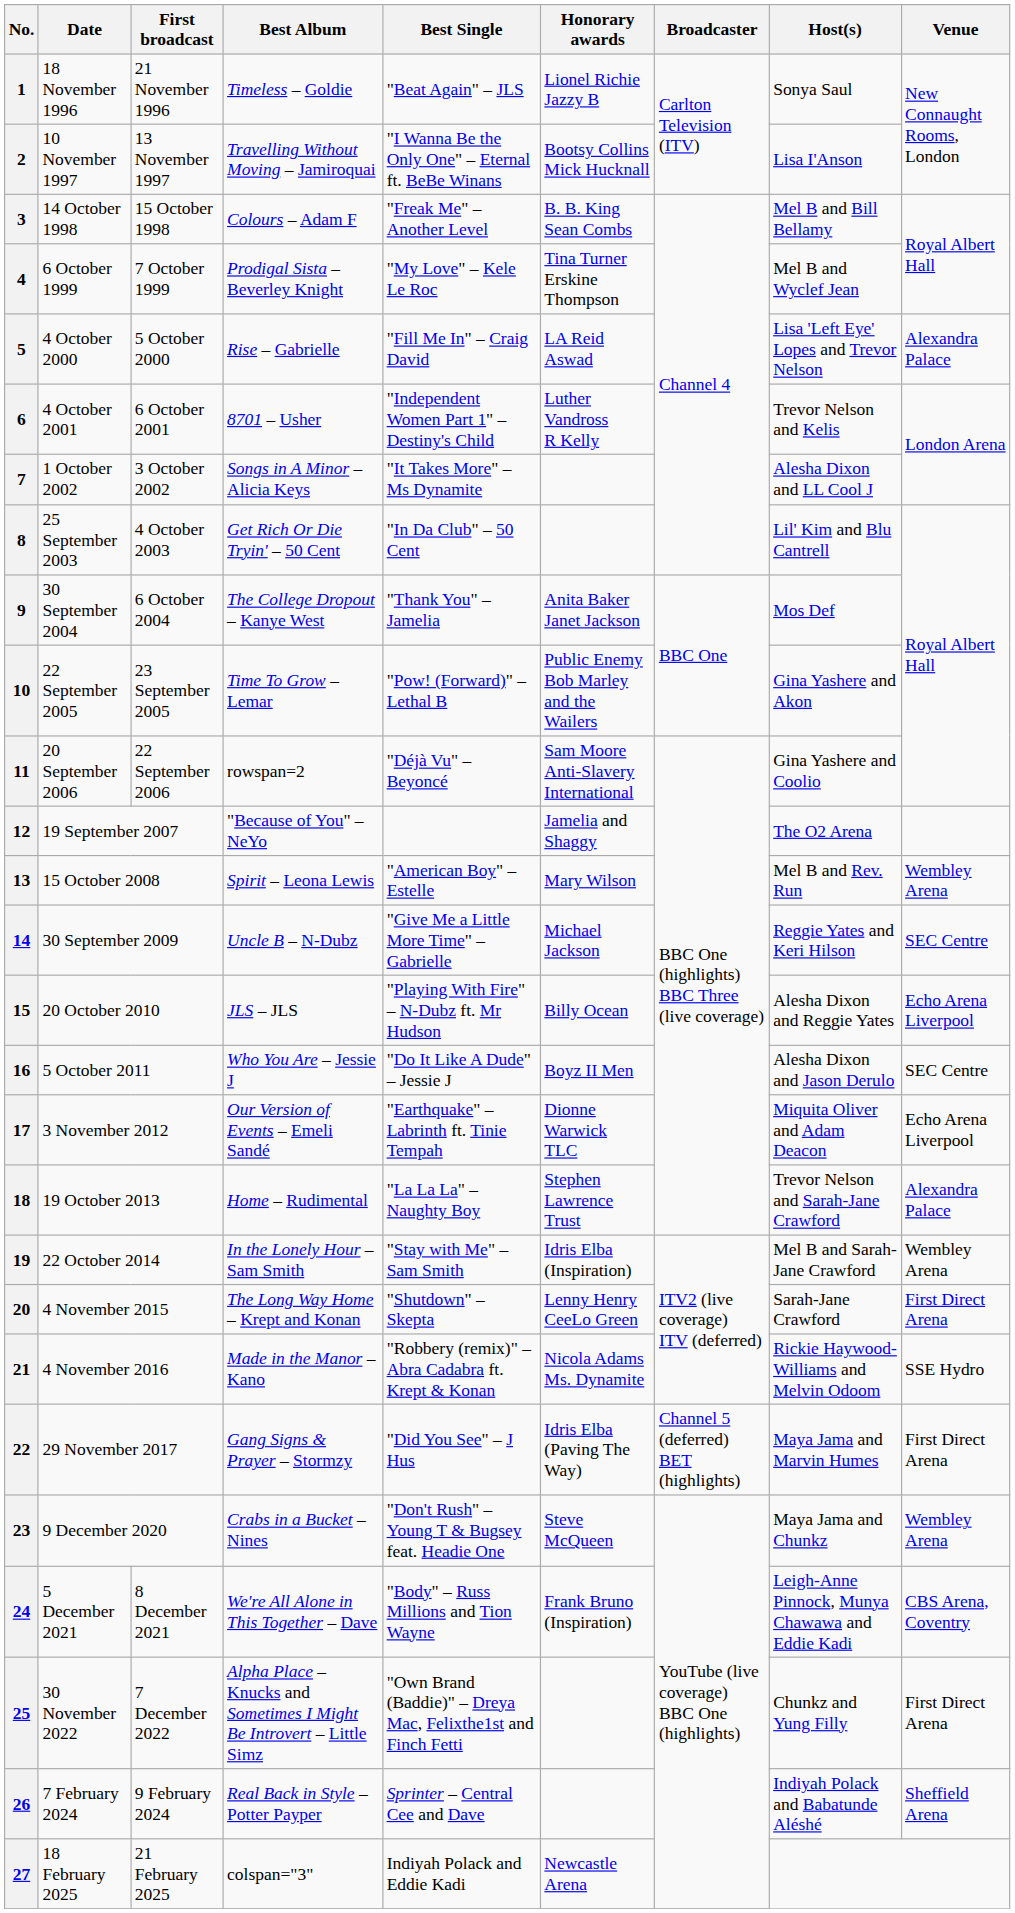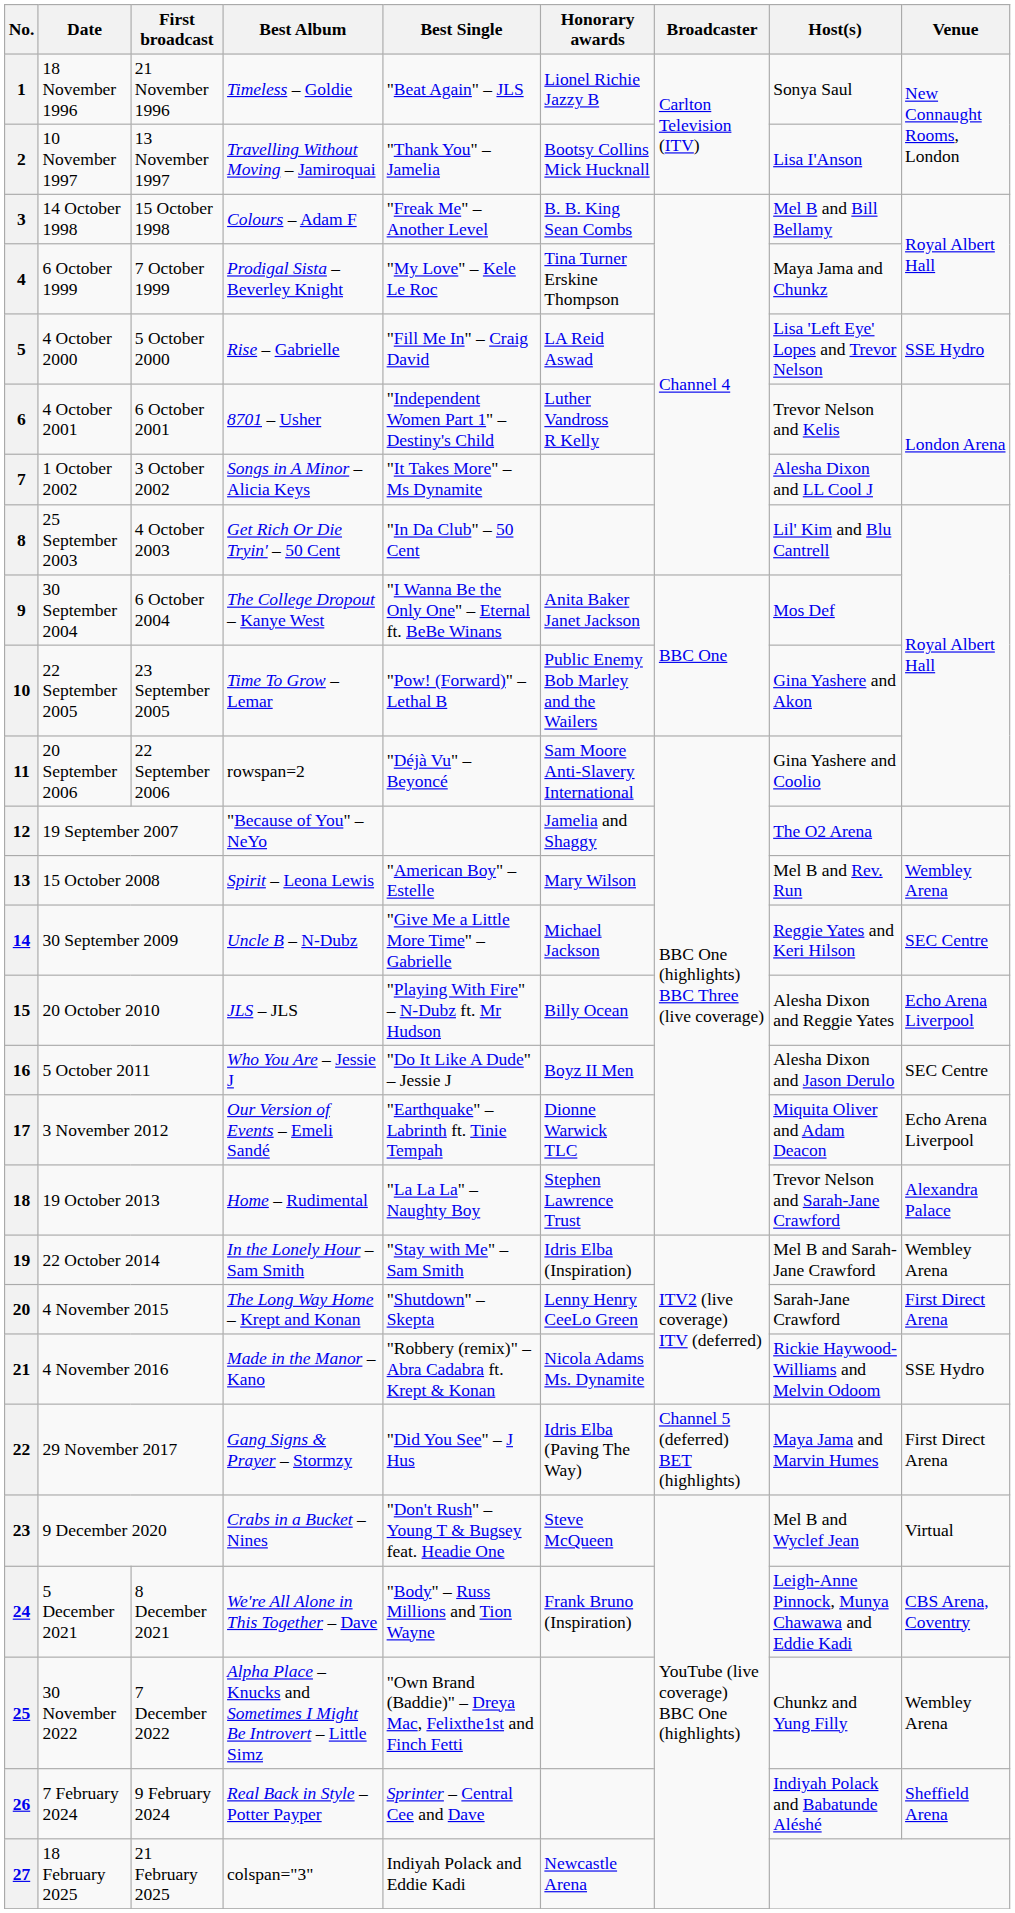(458, 159) "I Wanna Be the Only One" – Eternal ft. BeBe Winans -> (439, 159) "Thank You" – Jamelia
(816, 279) Mel B and Wyclef Jean -> (828, 279) Maya Jama and Chunkz
(941, 349) Alexandra Palace -> (945, 349) SSE Hydro
(439, 609) "Thank You" – Jamelia -> (458, 609) "I Wanna Be the Only One" – Eternal ft. BeBe Winans
(828, 1530) Maya Jama and Chunkz -> (816, 1530) Mel B and Wyclef Jean
(938, 1530) Wembley Arena -> (929, 1530) Virtual
(945, 1712) First Direct Arena -> (938, 1712) Wembley Arena
